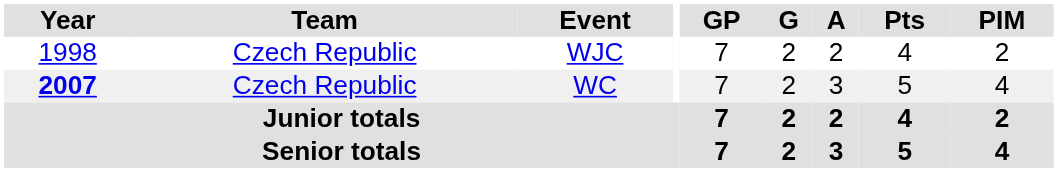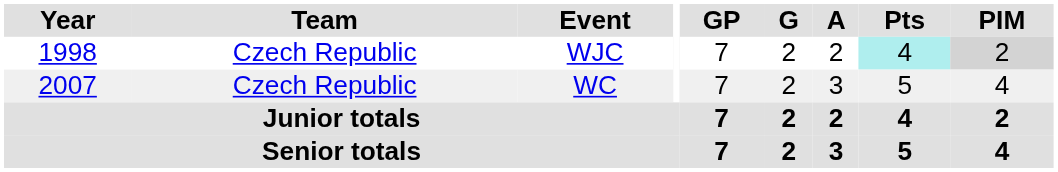(905, 52) no background -> (905, 52) paleturquoise background
(1002, 52) no background -> (1002, 52) lightgrey background
(68, 85) bold -> (68, 85) normal
